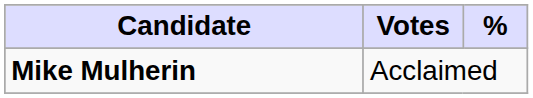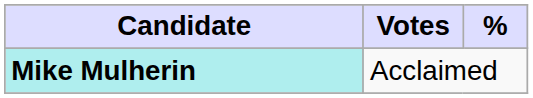(104, 70) no background -> (104, 70) paleturquoise background
